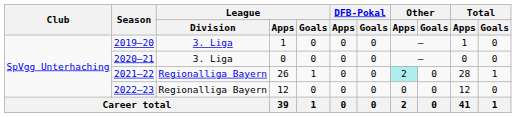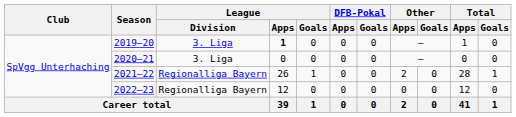(283, 43) normal -> (283, 43) bold
(404, 74) paleturquoise background -> (404, 74) no background
